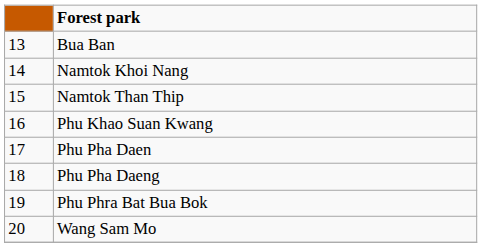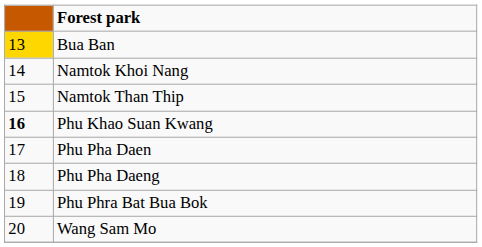(17, 44) no background -> (17, 44) gold background
(17, 123) normal -> (17, 123) bold
